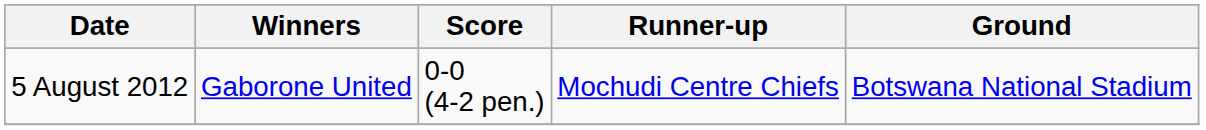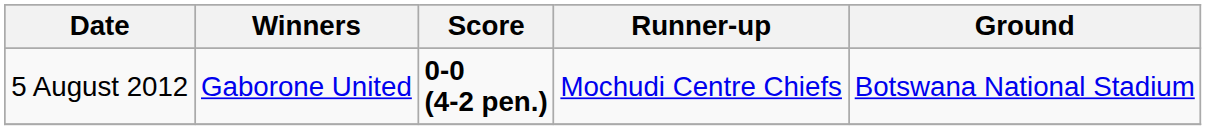(485, 85) normal -> (486, 85) bold
